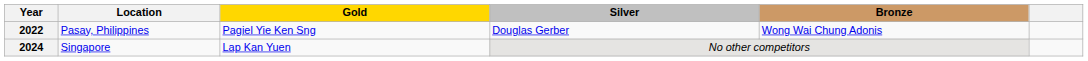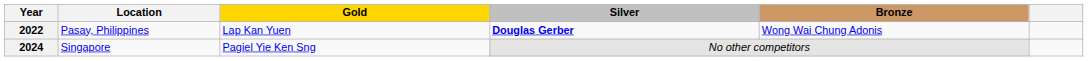(269, 30) Pagiel Yie Ken Sng -> (257, 30) Lap Kan Yuen
(531, 30) normal -> (533, 30) bold
(257, 47) Lap Kan Yuen -> (269, 47) Pagiel Yie Ken Sng
